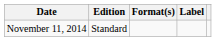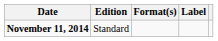(47, 28) normal -> (48, 28) bold
